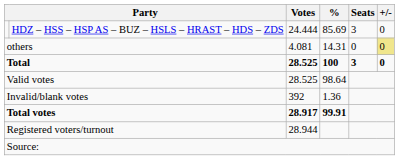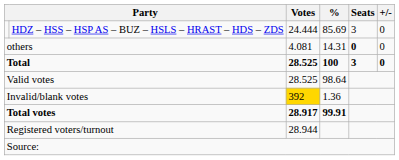(354, 46) normal -> (354, 46) bold
(382, 46) khaki background -> (382, 46) no background
(296, 96) no background -> (296, 96) gold background
